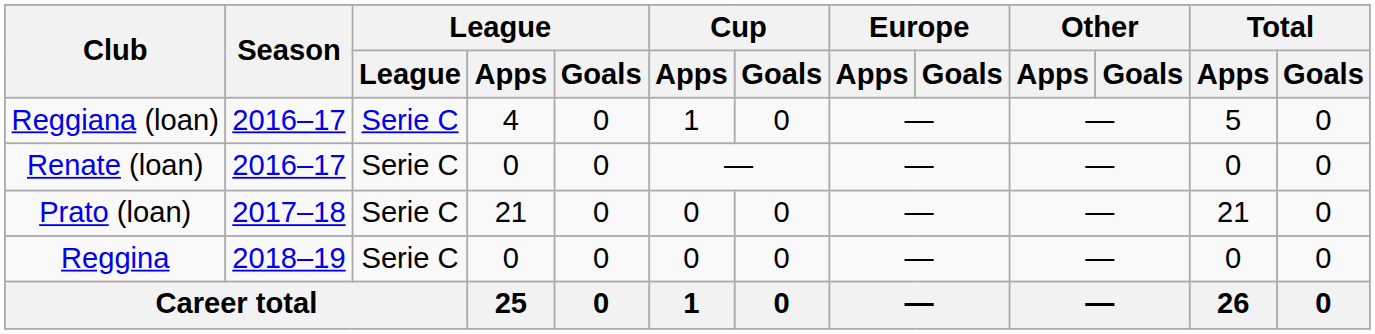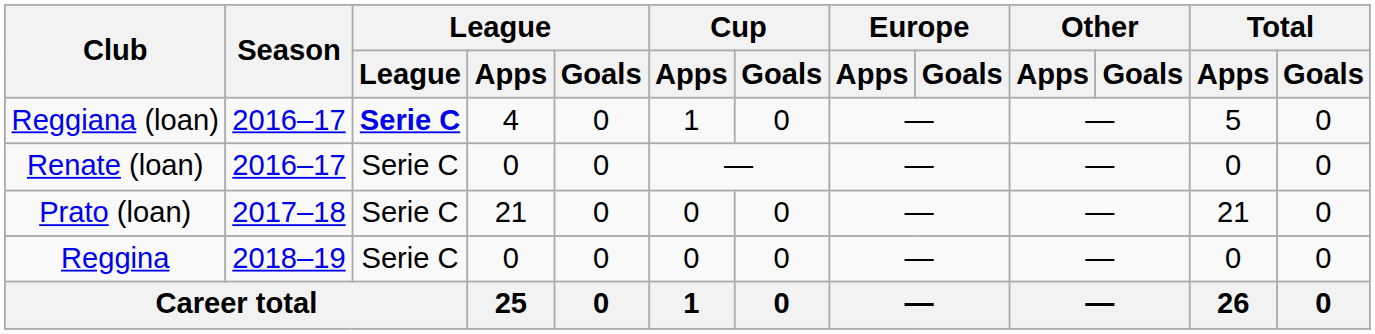(410, 119) normal -> (410, 119) bold
